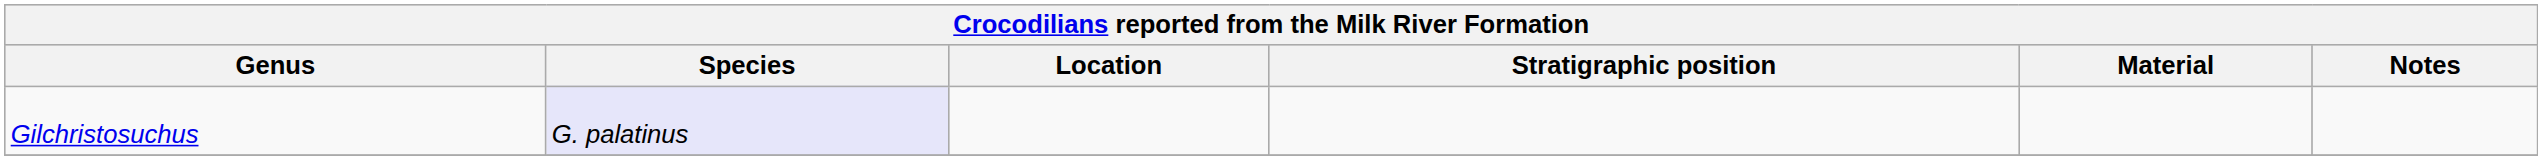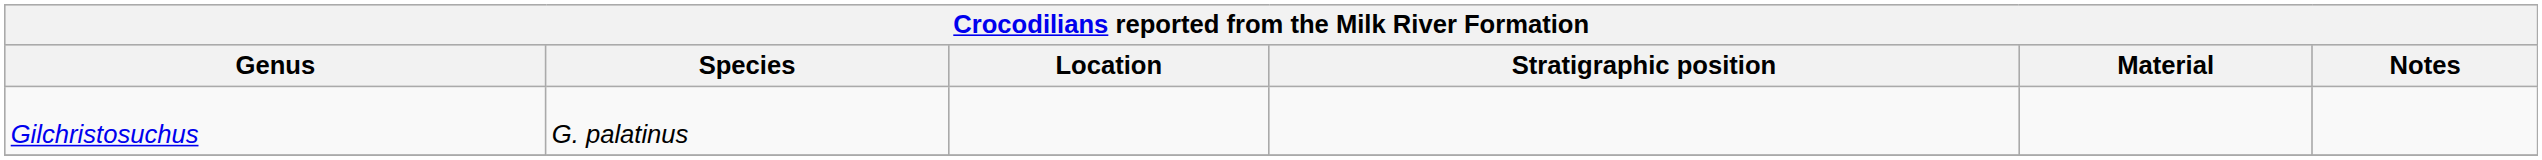(620, 134) lavender background -> (620, 134) no background
